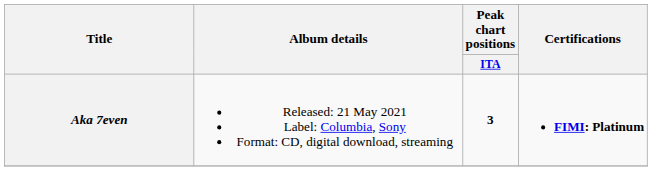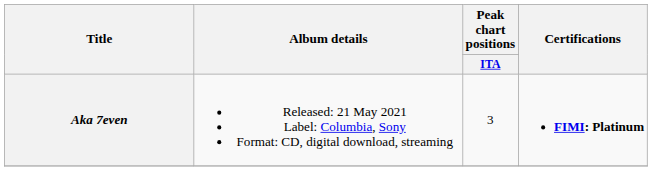(490, 119) bold -> (490, 119) normal
